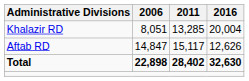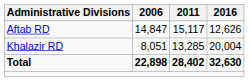rows swapped: (28, 46) <-> (35, 29)
